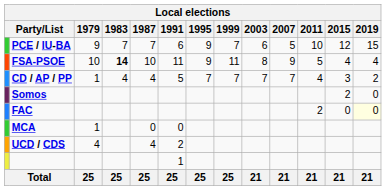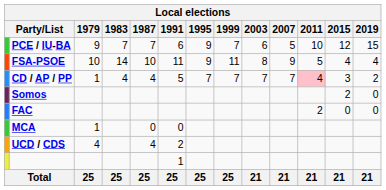(122, 62) bold -> (122, 62) normal
(320, 78) no background -> (320, 78) pink background
(376, 111) lightyellow background -> (376, 111) no background
